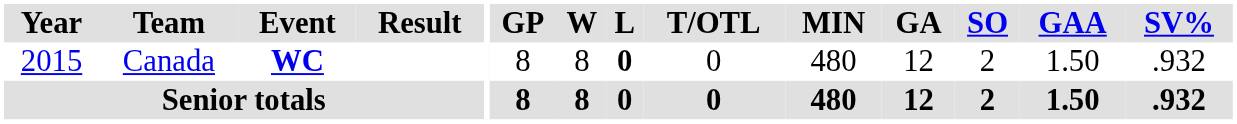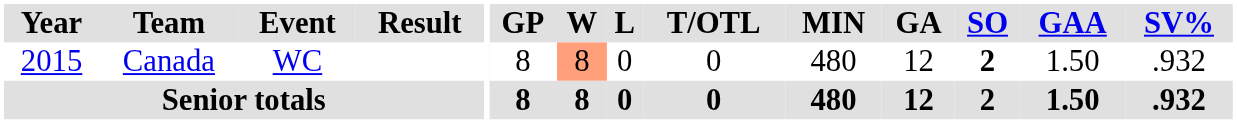(297, 61) bold -> (297, 61) normal
(582, 61) no background -> (582, 61) lightsalmon background
(625, 61) bold -> (625, 61) normal
(988, 61) normal -> (988, 61) bold
